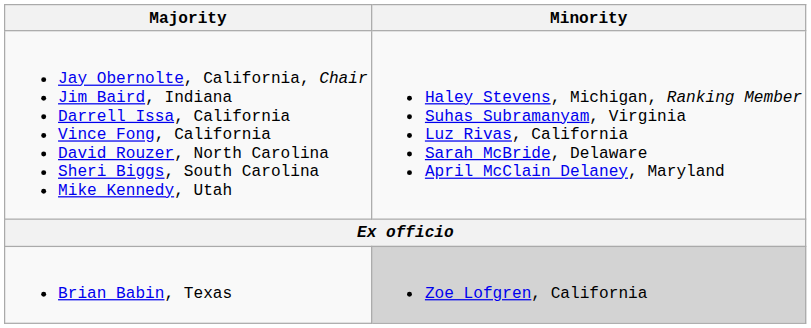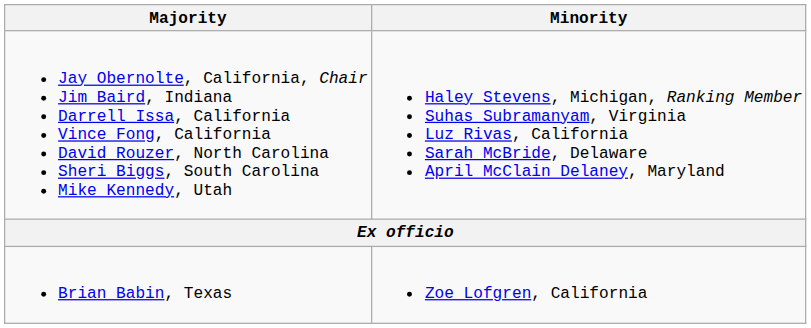(589, 294) lightgrey background -> (589, 294) no background
